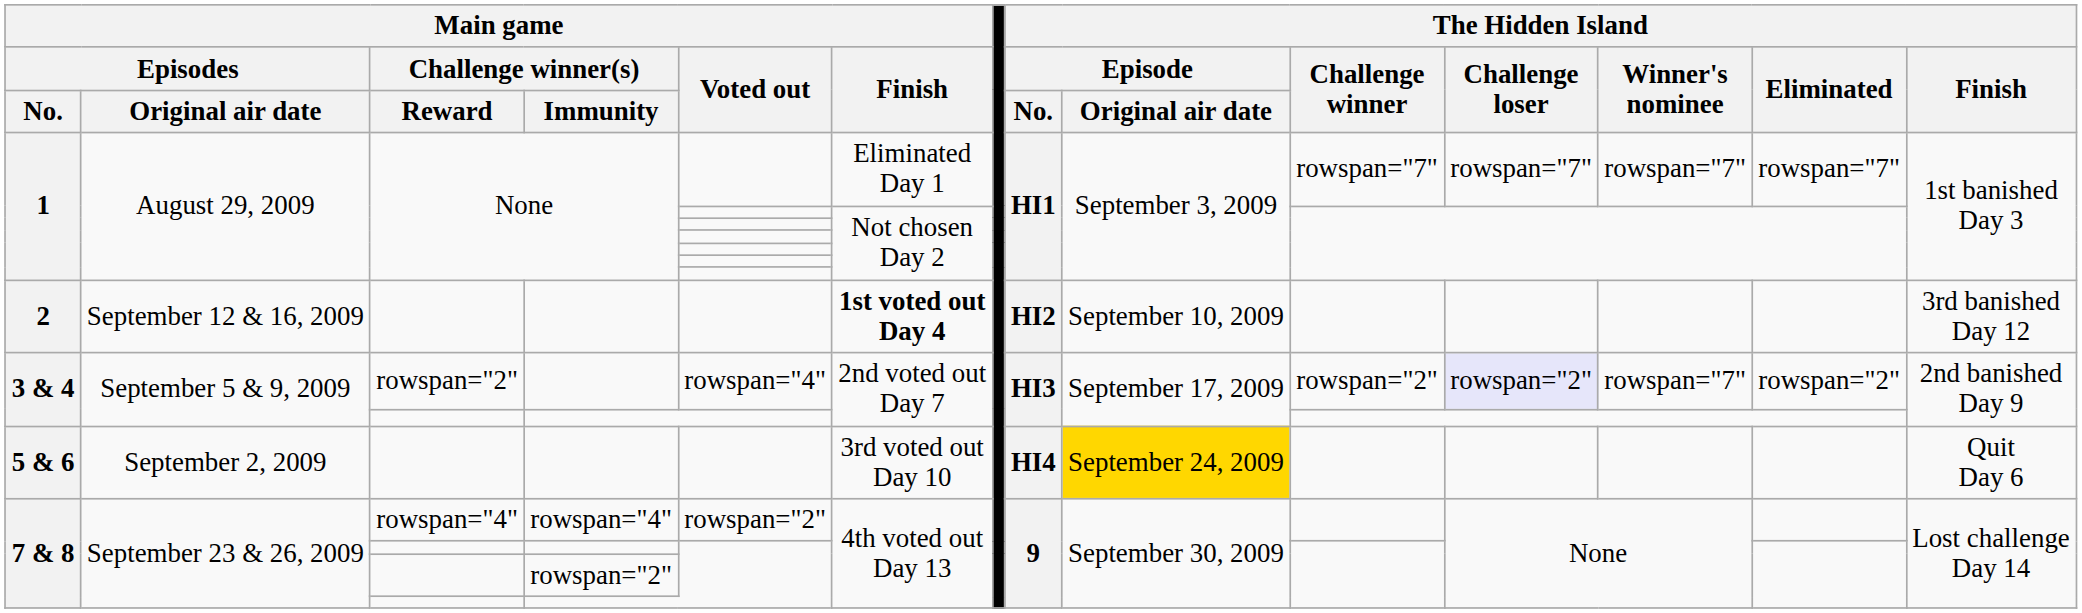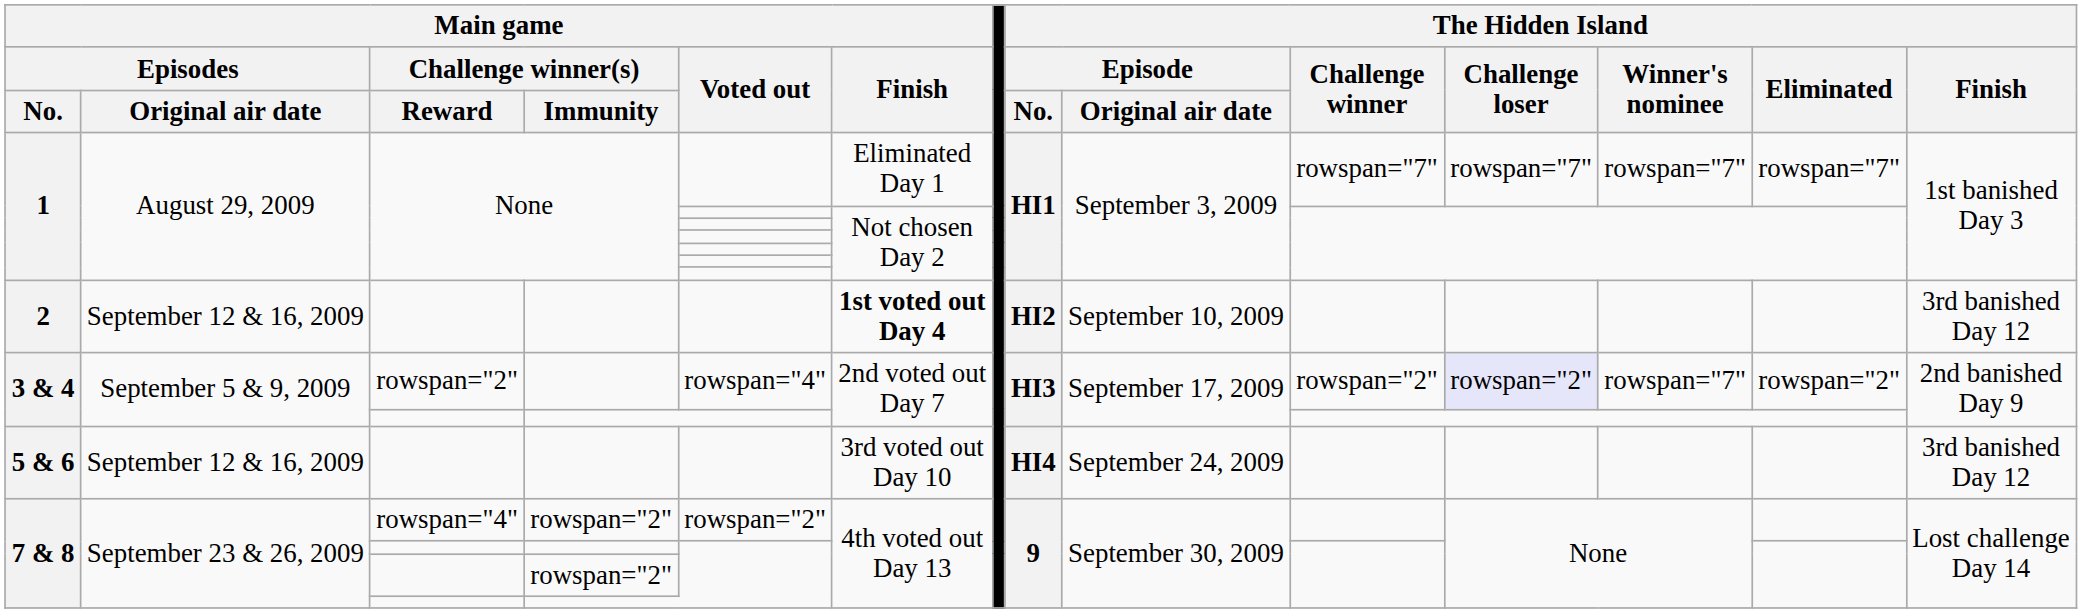(225, 461) September 2, 2009 -> (225, 461) September 12 & 16, 2009
(1176, 461) gold background -> (1176, 461) no background
(1991, 461) Quit Day 6 -> (1991, 461) 3rd banished Day 12
(601, 519) rowspan="4" -> (601, 519) rowspan="2"
